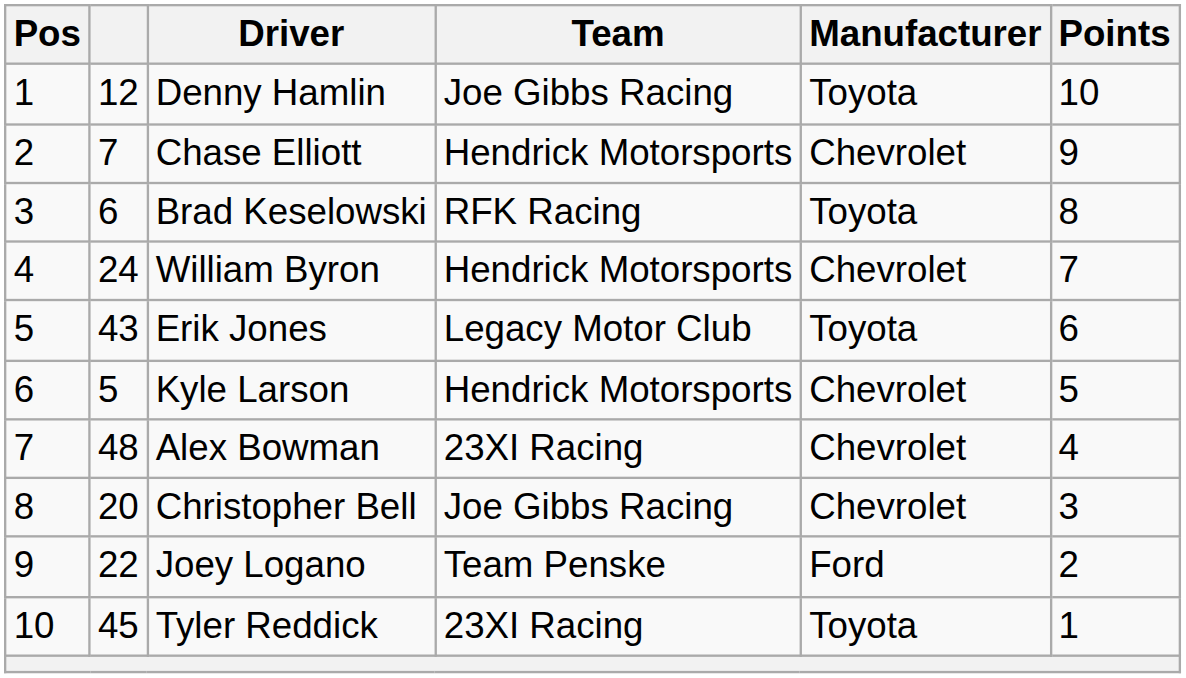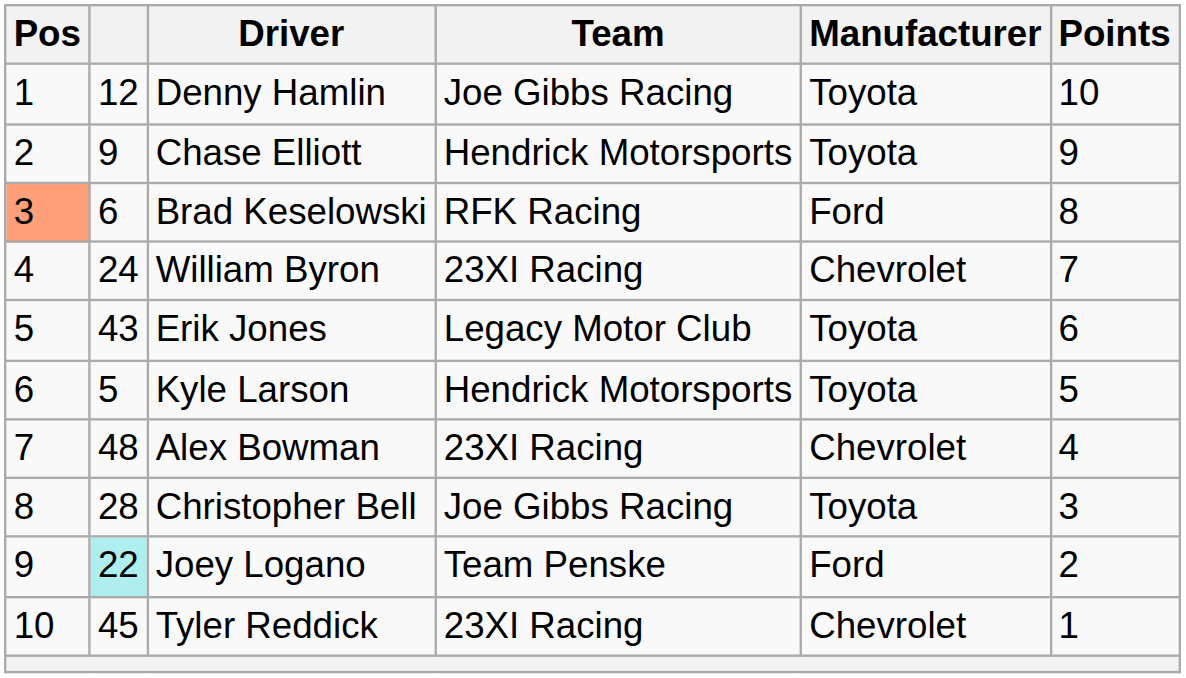(108, 151) 7 -> (108, 151) 9
(888, 151) Chevrolet -> (863, 151) Toyota
(24, 210) no background -> (24, 210) lightsalmon background
(863, 210) Toyota -> (847, 210) Ford
(618, 270) Hendrick Motorsports -> (544, 270) 23XI Racing
(888, 388) Chevrolet -> (863, 388) Toyota
(118, 506) 20 -> (118, 506) 28
(888, 506) Chevrolet -> (863, 506) Toyota
(118, 565) no background -> (118, 565) paleturquoise background
(863, 624) Toyota -> (888, 624) Chevrolet
